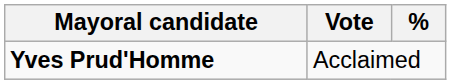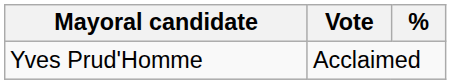(112, 60) bold -> (106, 60) normal
